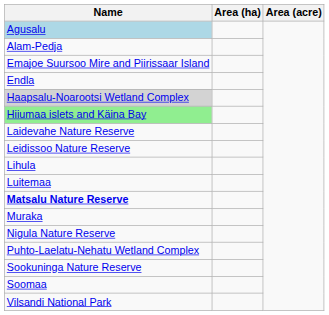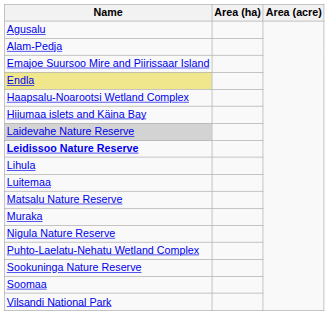(26, 30) lightblue background -> (26, 30) no background
(21, 81) no background -> (21, 81) khaki background
(98, 98) lightgrey background -> (98, 98) no background
(77, 115) lightgreen background -> (77, 115) no background
(71, 132) no background -> (71, 132) lightgrey background
(68, 149) normal -> (73, 149) bold
(68, 200) bold -> (65, 200) normal
